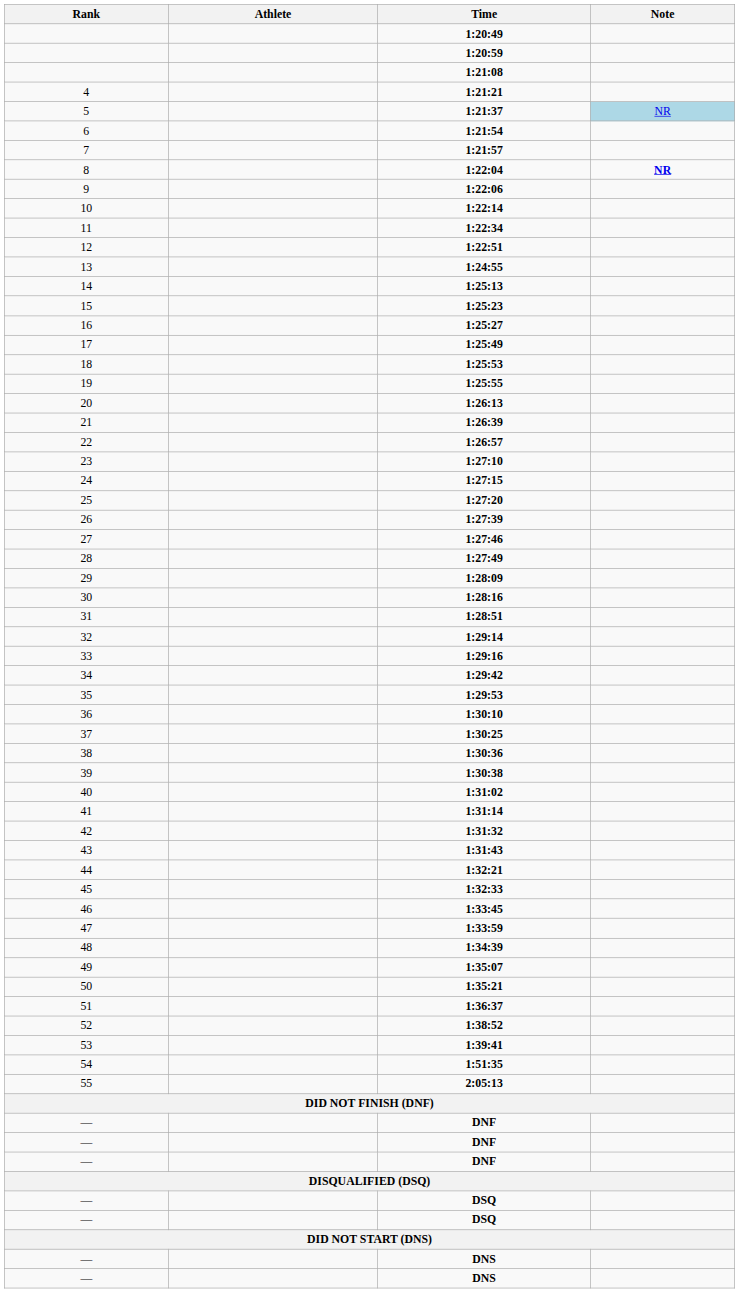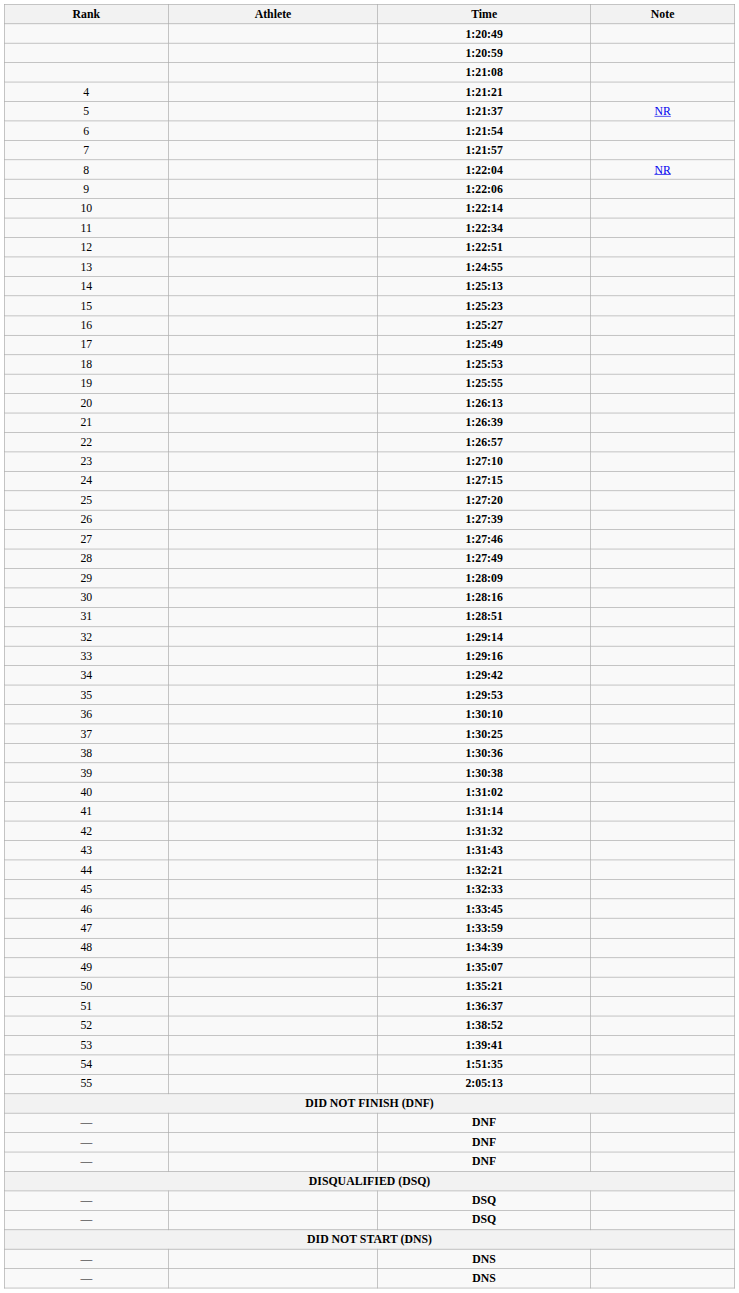(663, 111) lightblue background -> (663, 111) no background
(663, 169) bold -> (663, 169) normal
